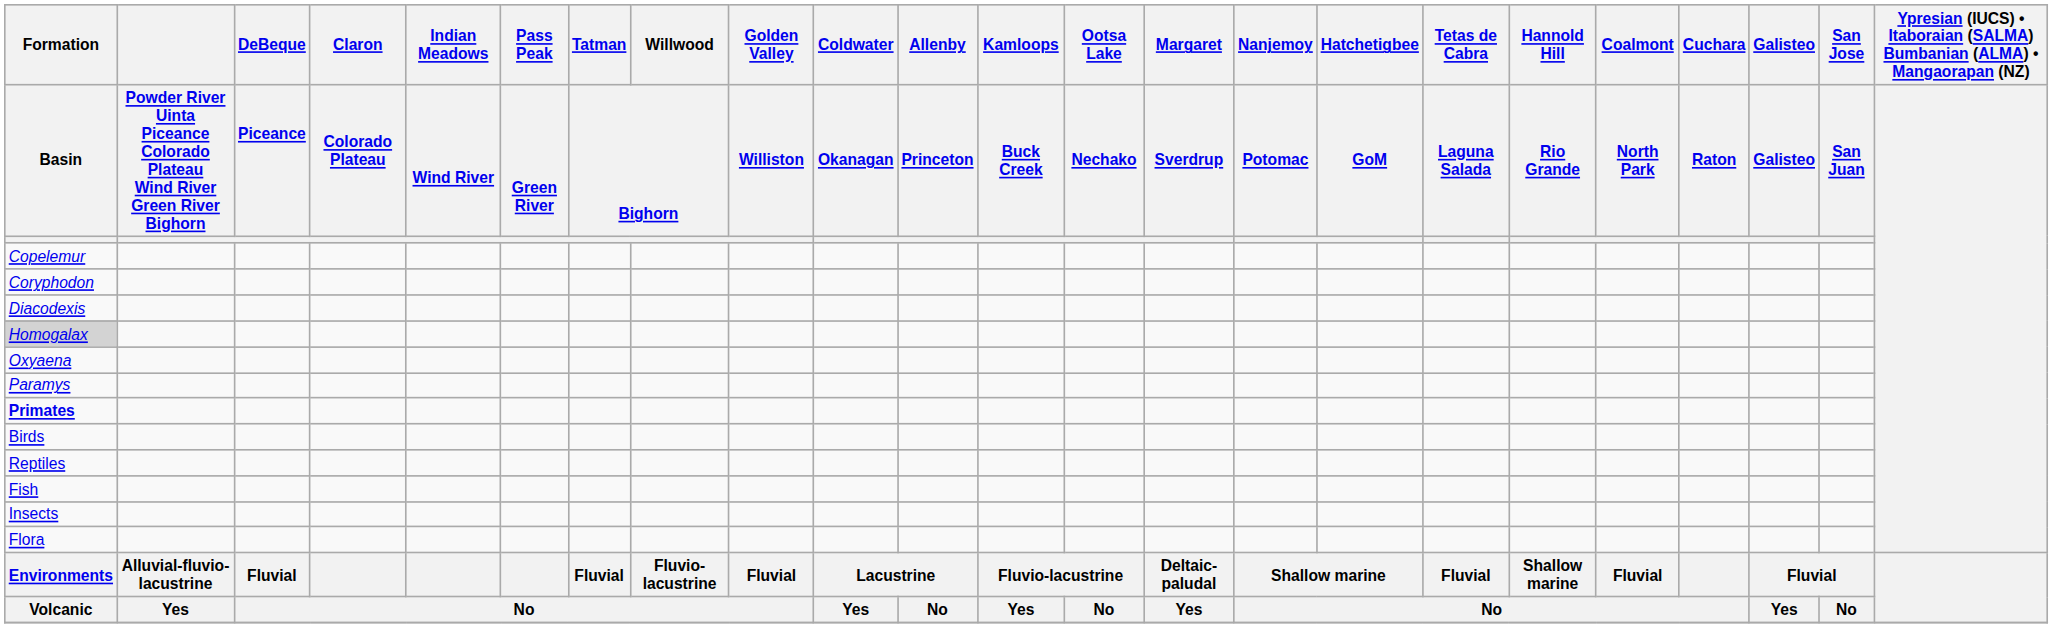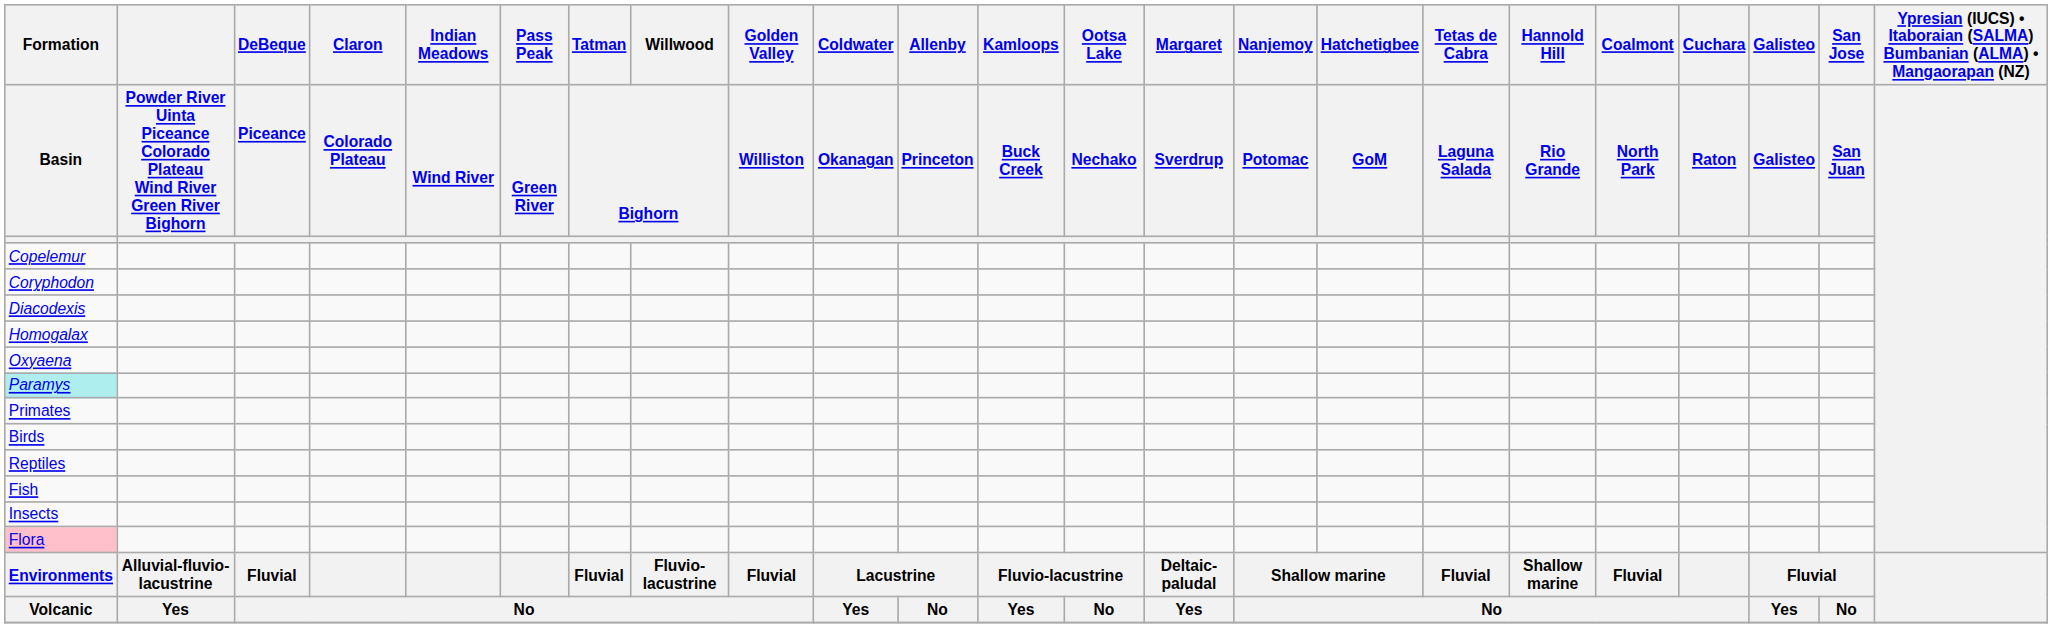(48, 333) lightgrey background -> (48, 333) no background
(40, 385) no background -> (40, 385) paleturquoise background
(42, 411) bold -> (40, 411) normal
(27, 540) no background -> (27, 540) pink background
